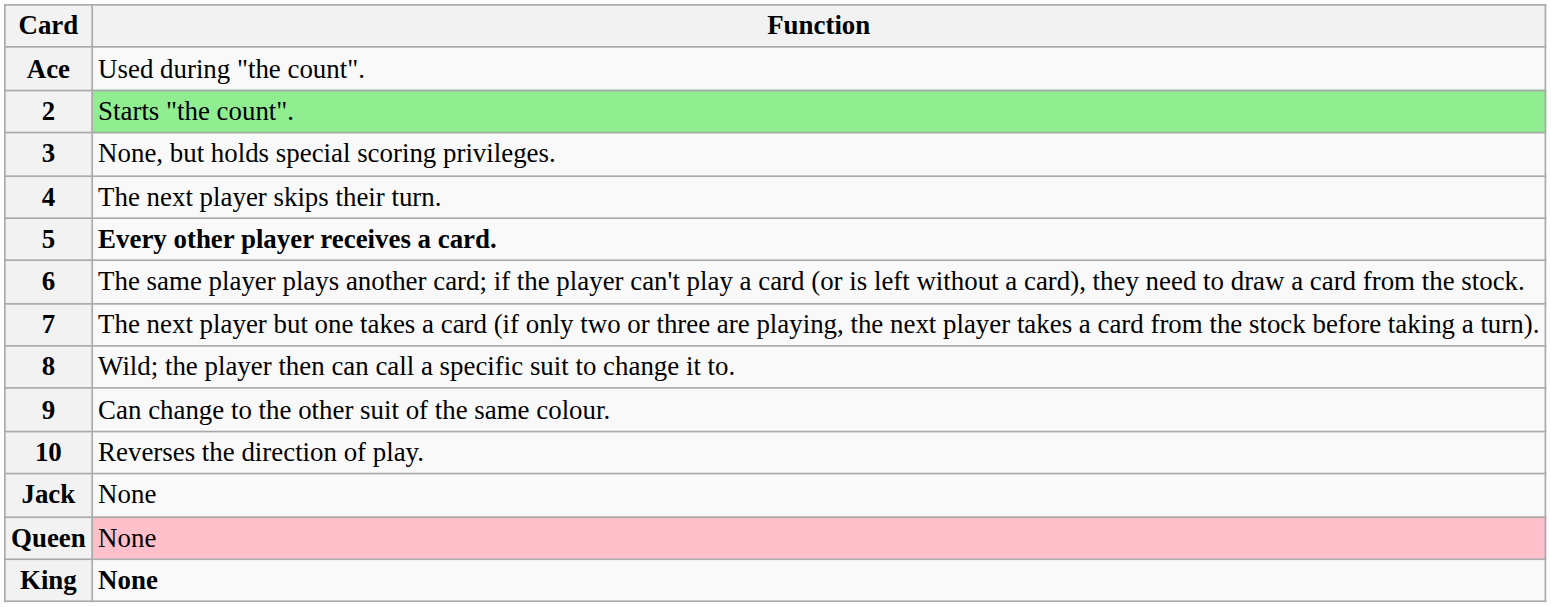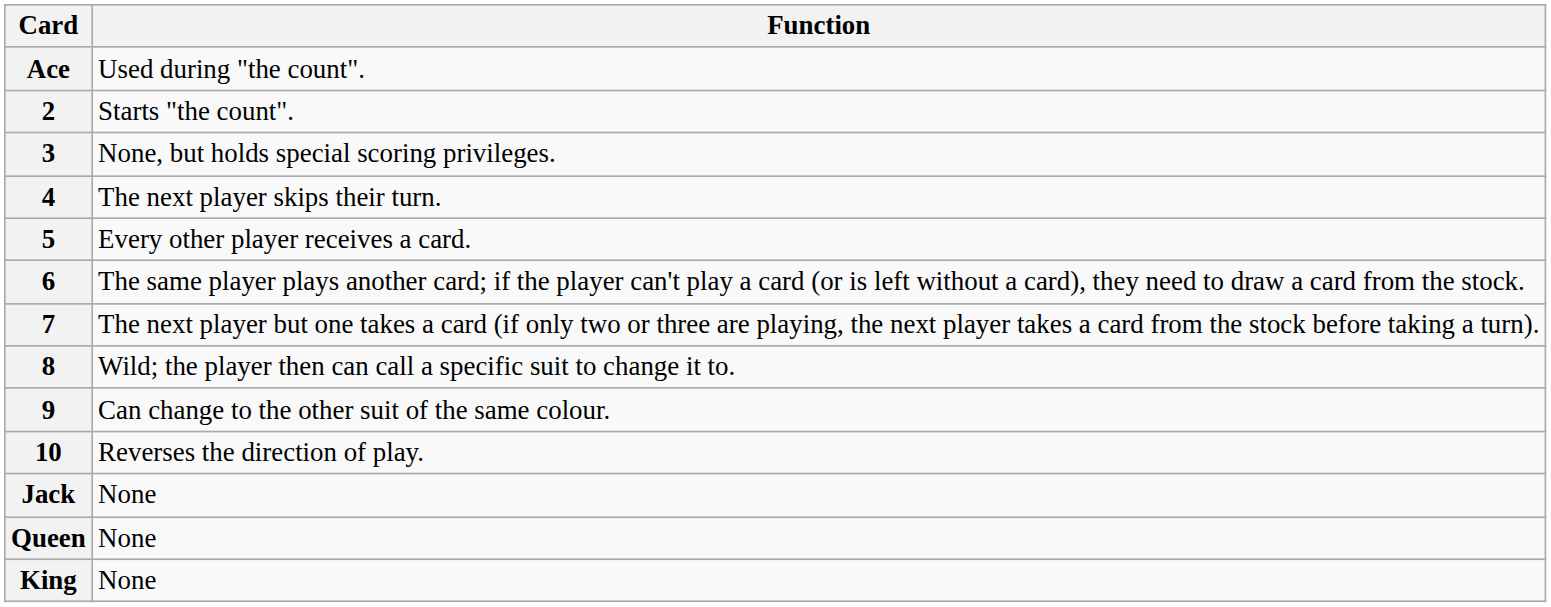(196, 111) lightgreen background -> (196, 111) no background
(297, 238) bold -> (285, 238) normal
(127, 537) pink background -> (127, 537) no background
(128, 580) bold -> (127, 580) normal
